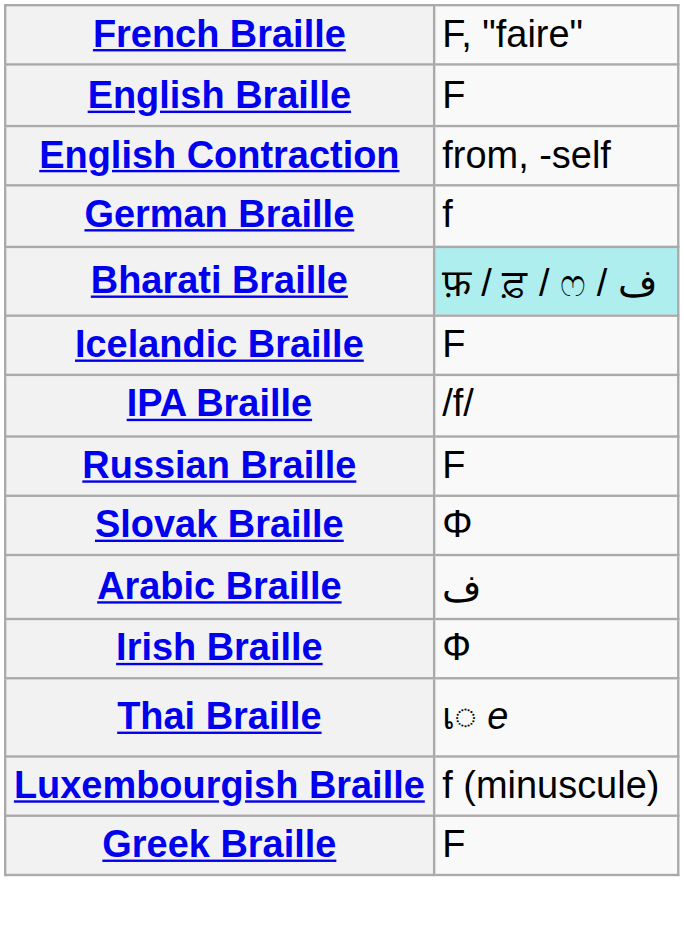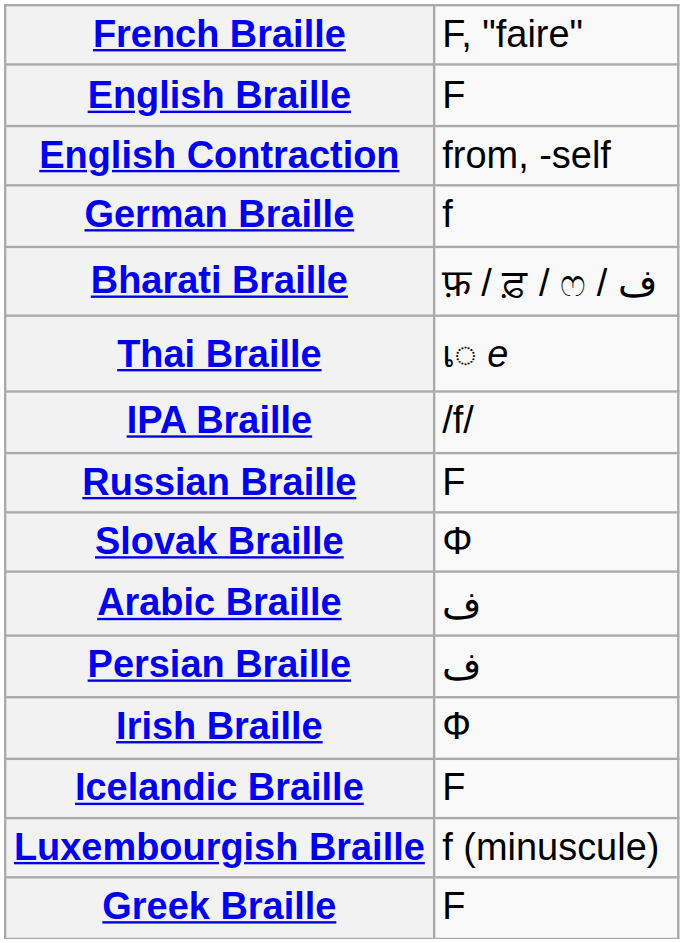(555, 282) paleturquoise background -> (555, 282) no background
rows swapped: (219, 344) <-> (219, 716)
+ row: (219, 665)
